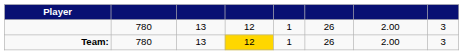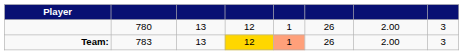(144, 42) 780 -> (144, 42) 783
(289, 42) no background -> (289, 42) lightsalmon background
